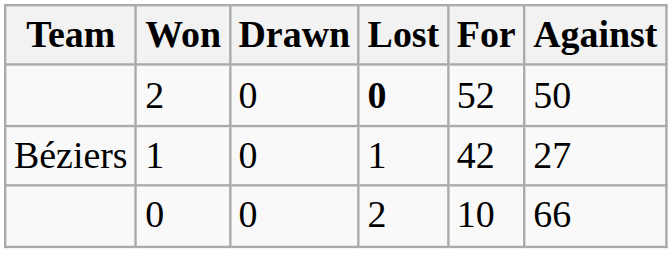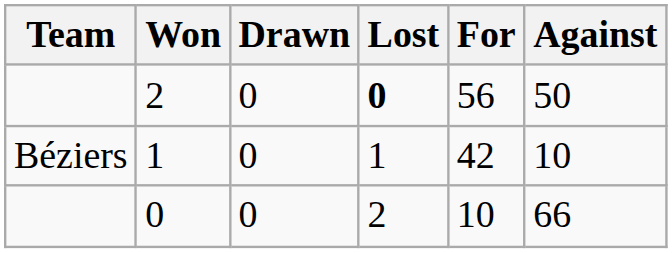(476, 94) 52 -> (476, 94) 56
(552, 154) 27 -> (552, 154) 10
